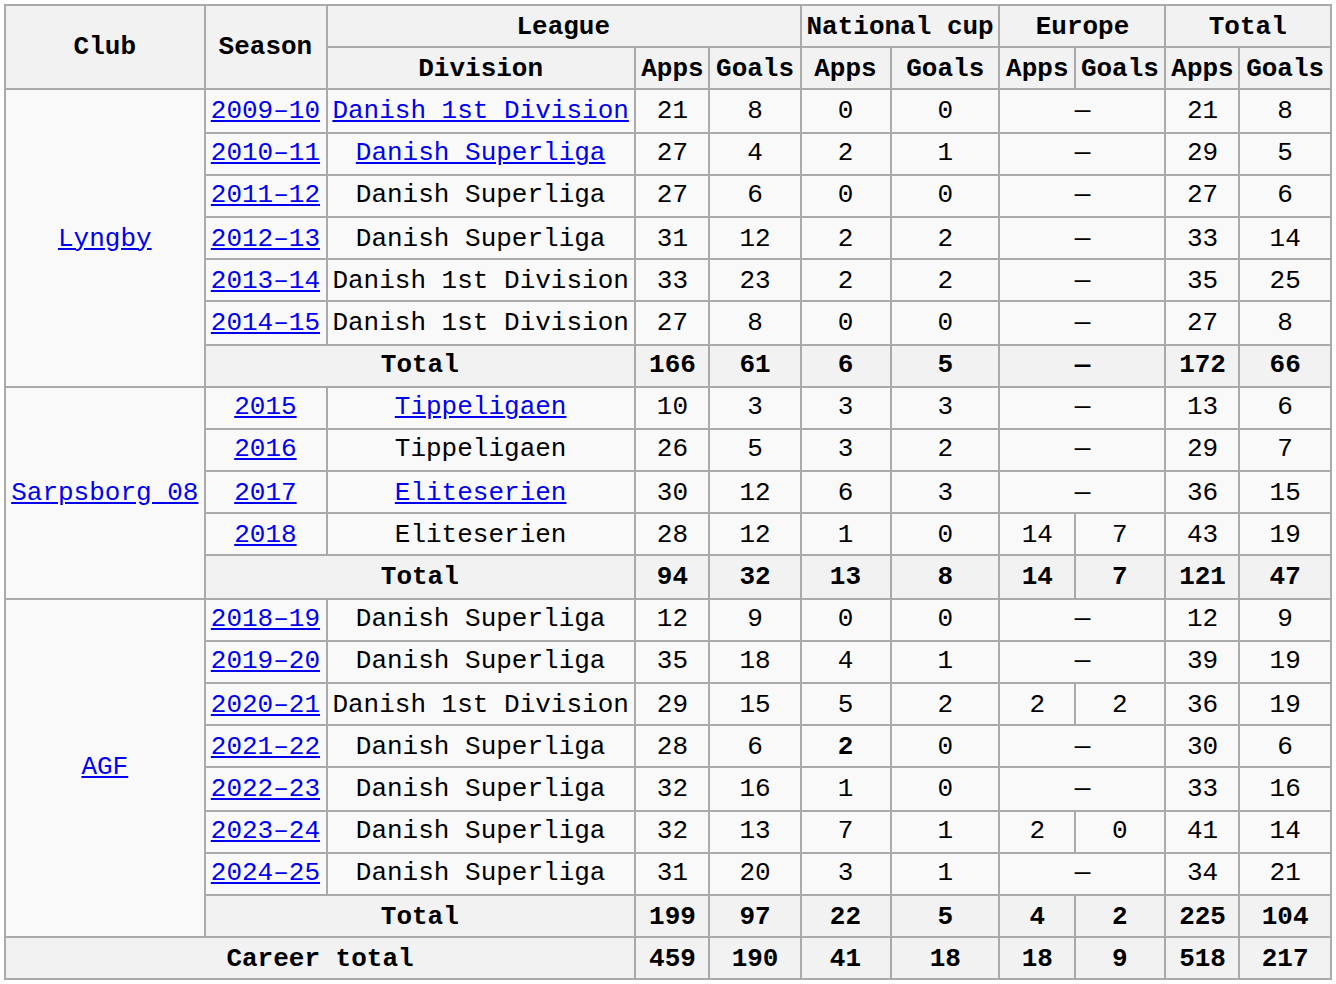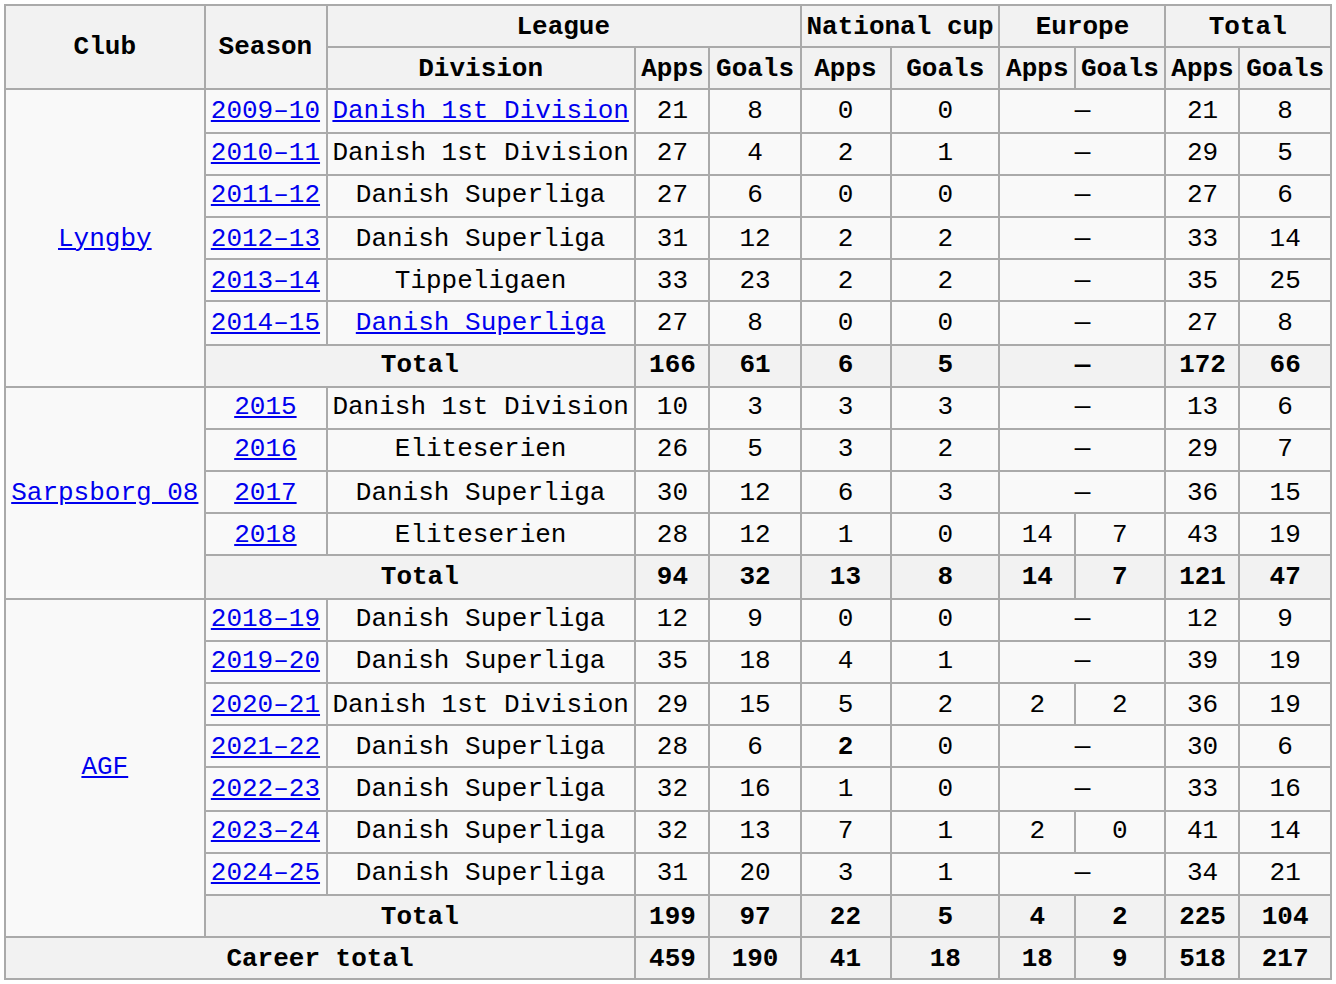(481, 153) Danish Superliga -> (481, 153) Danish 1st Division
(481, 280) Danish 1st Division -> (481, 280) Tippeligaen
(481, 323) Danish 1st Division -> (481, 323) Danish Superliga
(481, 408) Tippeligaen -> (481, 408) Danish 1st Division
(481, 450) Tippeligaen -> (481, 450) Eliteserien
(481, 492) Eliteserien -> (481, 492) Danish Superliga
